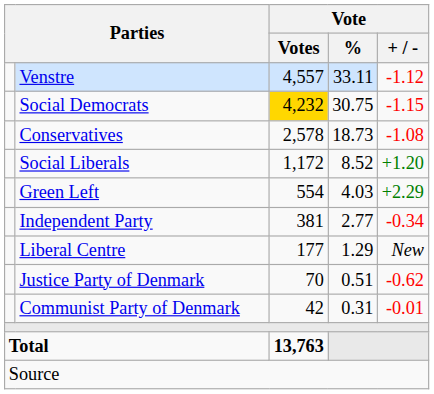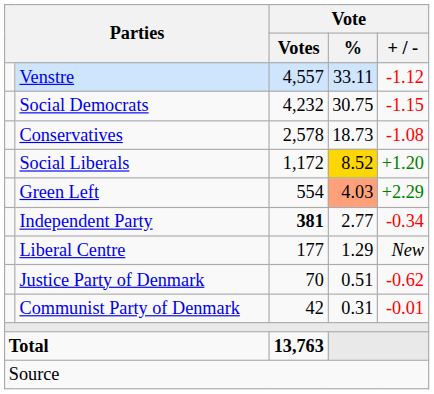(303, 105) gold background -> (303, 105) no background
(357, 163) no background -> (357, 163) gold background
(357, 192) no background -> (357, 192) lightsalmon background
(310, 221) normal -> (310, 221) bold
